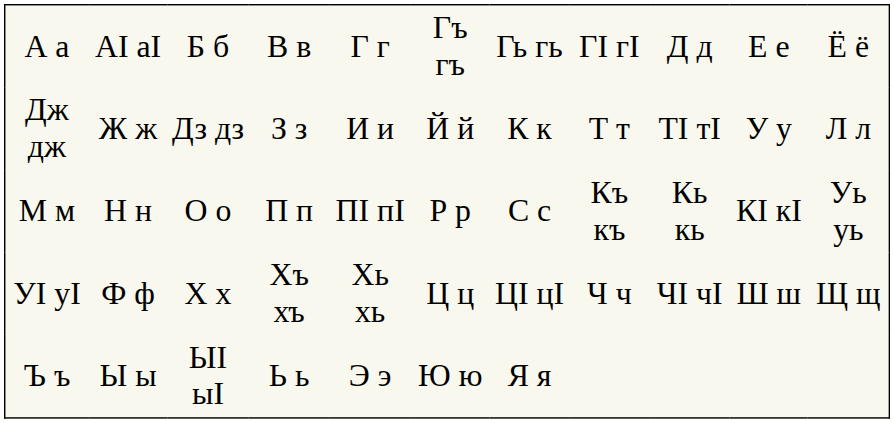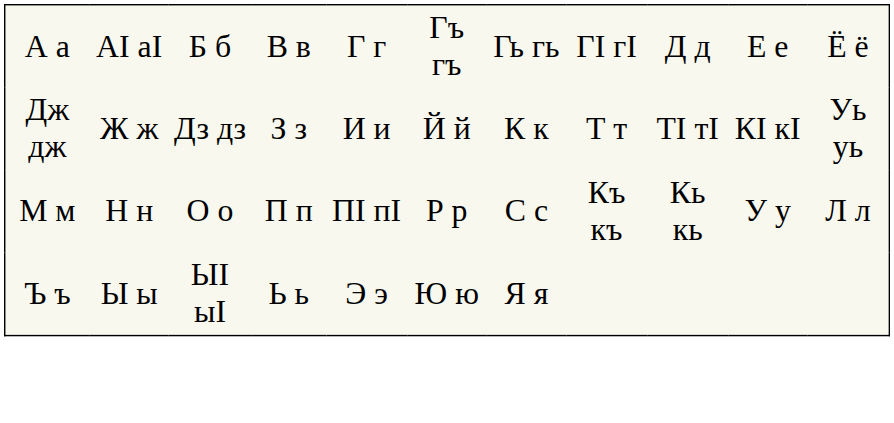(769, 128) У у -> (768, 128) КӀ кӀ
(848, 128) Л л -> (848, 128) Уь уь
(769, 211) КӀ кӀ -> (768, 211) У у
(848, 211) Уь уь -> (848, 211) Л л
- row: (47, 293)
